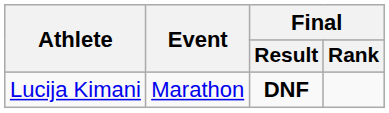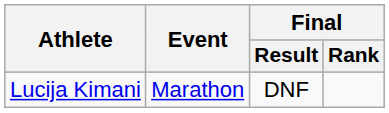(286, 90) bold -> (286, 90) normal
